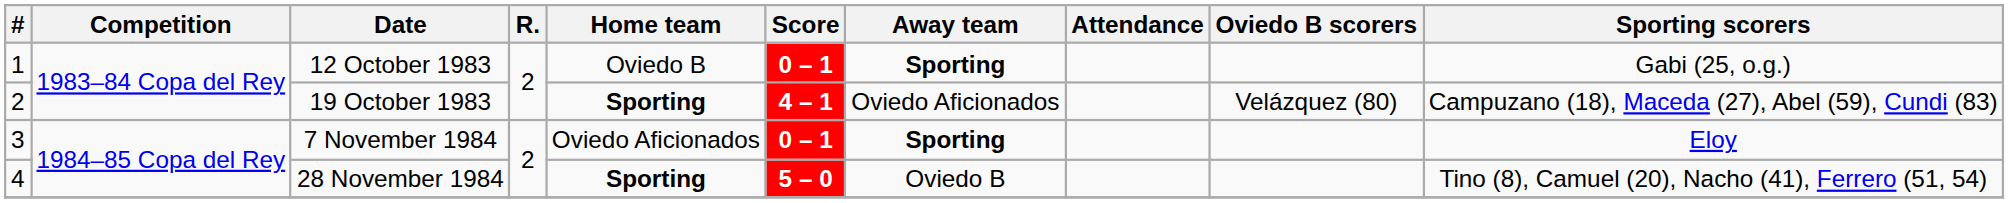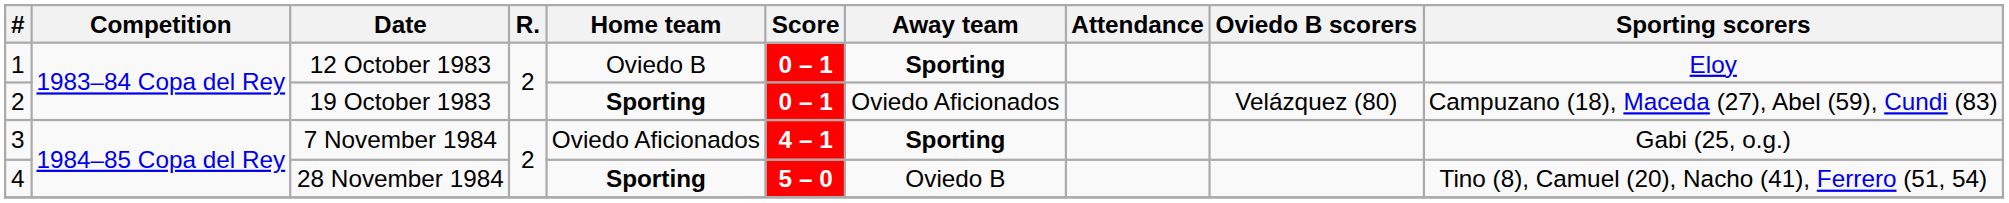(1713, 63) Gabi (25, o.g.) -> (1713, 63) Eloy
(806, 101) 4 – 1 -> (806, 101) 0 – 1
(806, 140) 0 – 1 -> (806, 140) 4 – 1
(1713, 140) Eloy -> (1713, 140) Gabi (25, o.g.)
